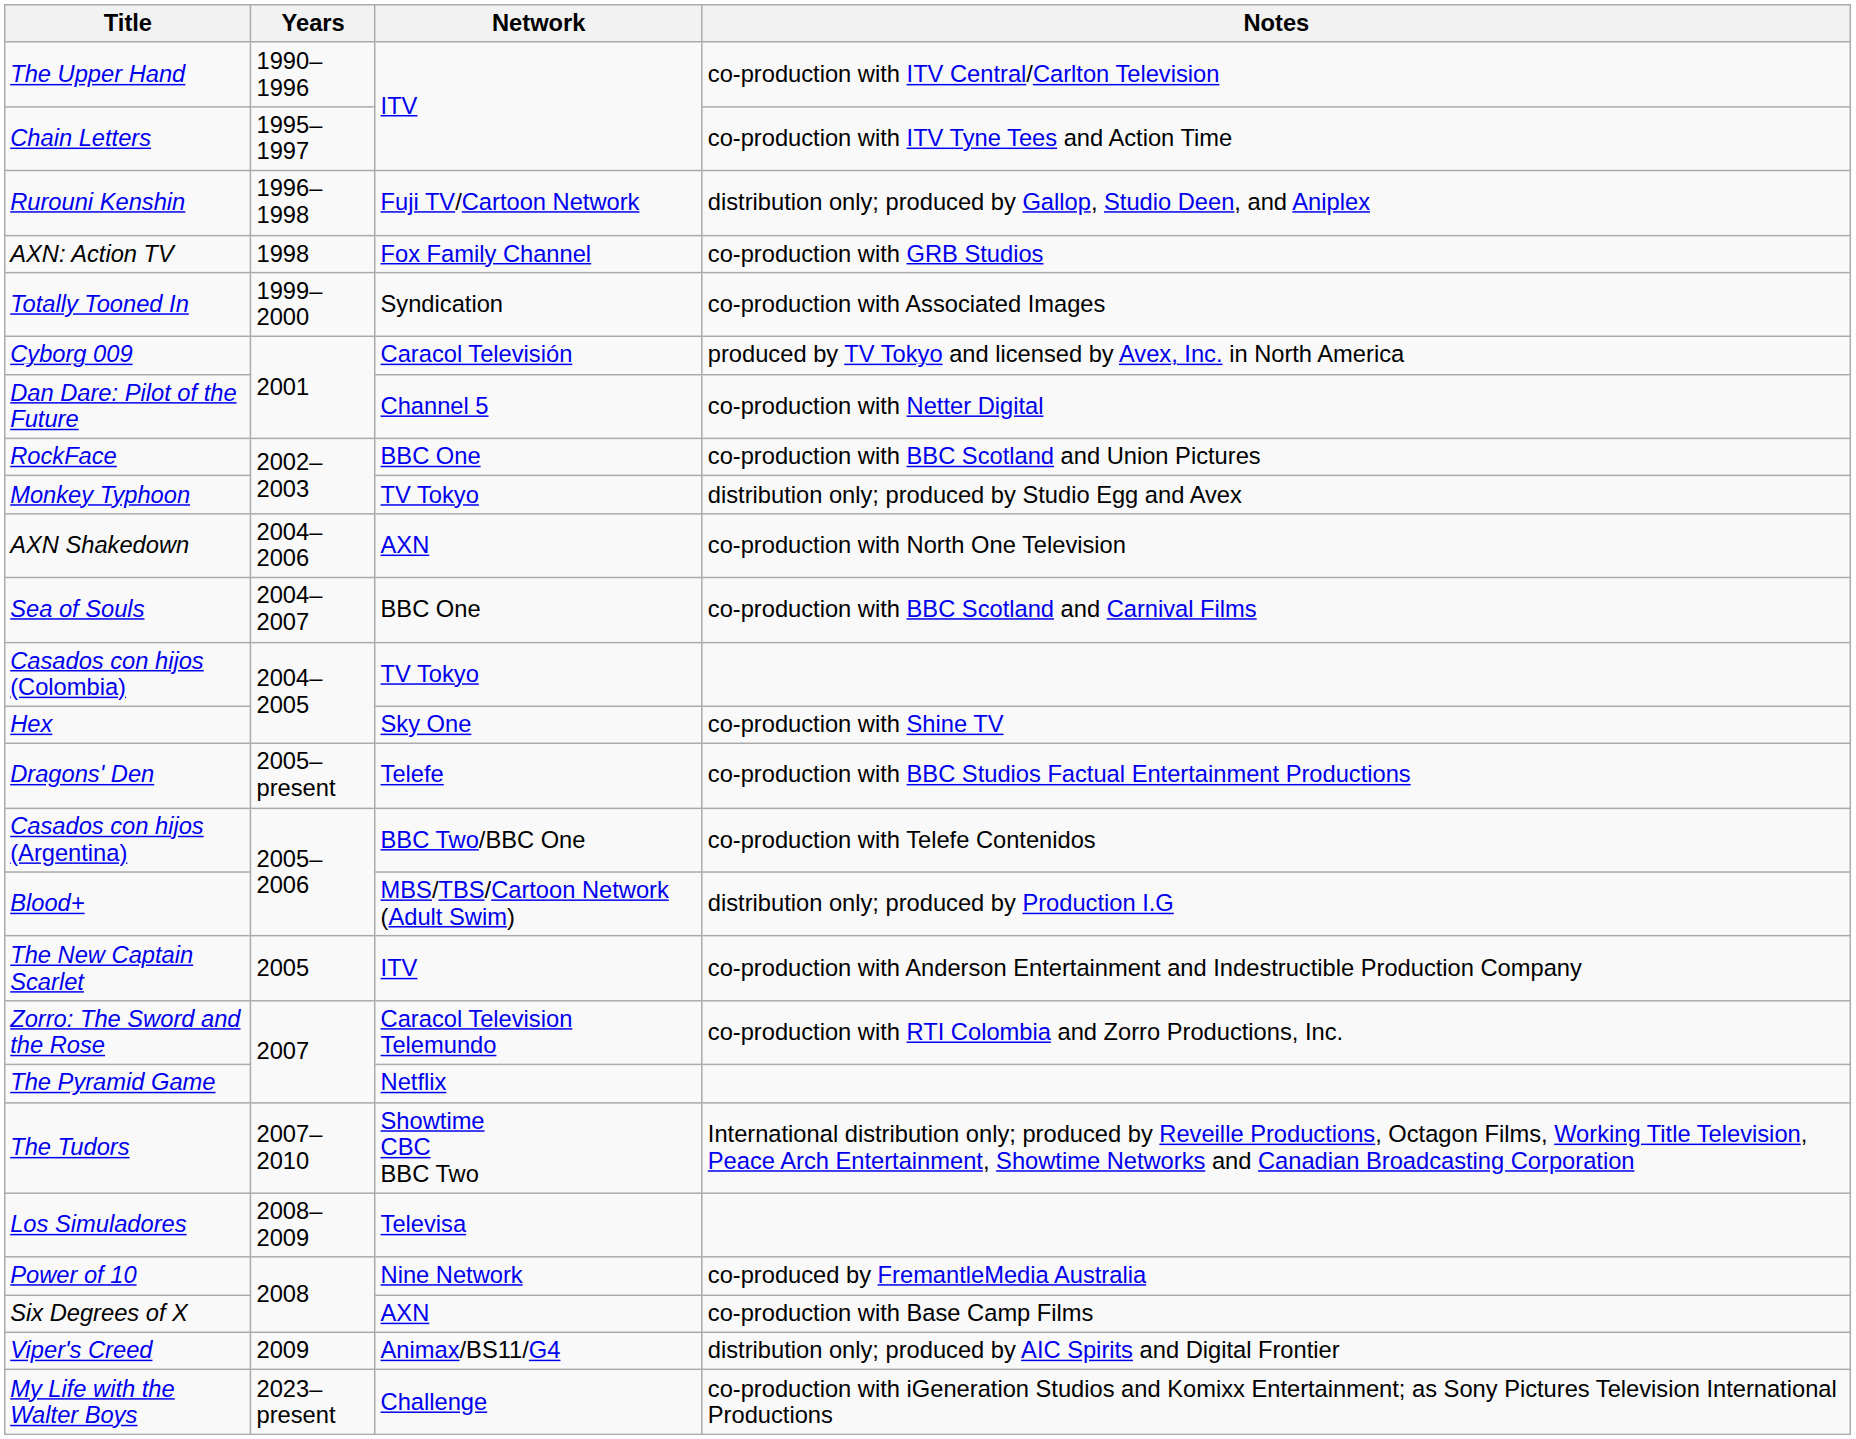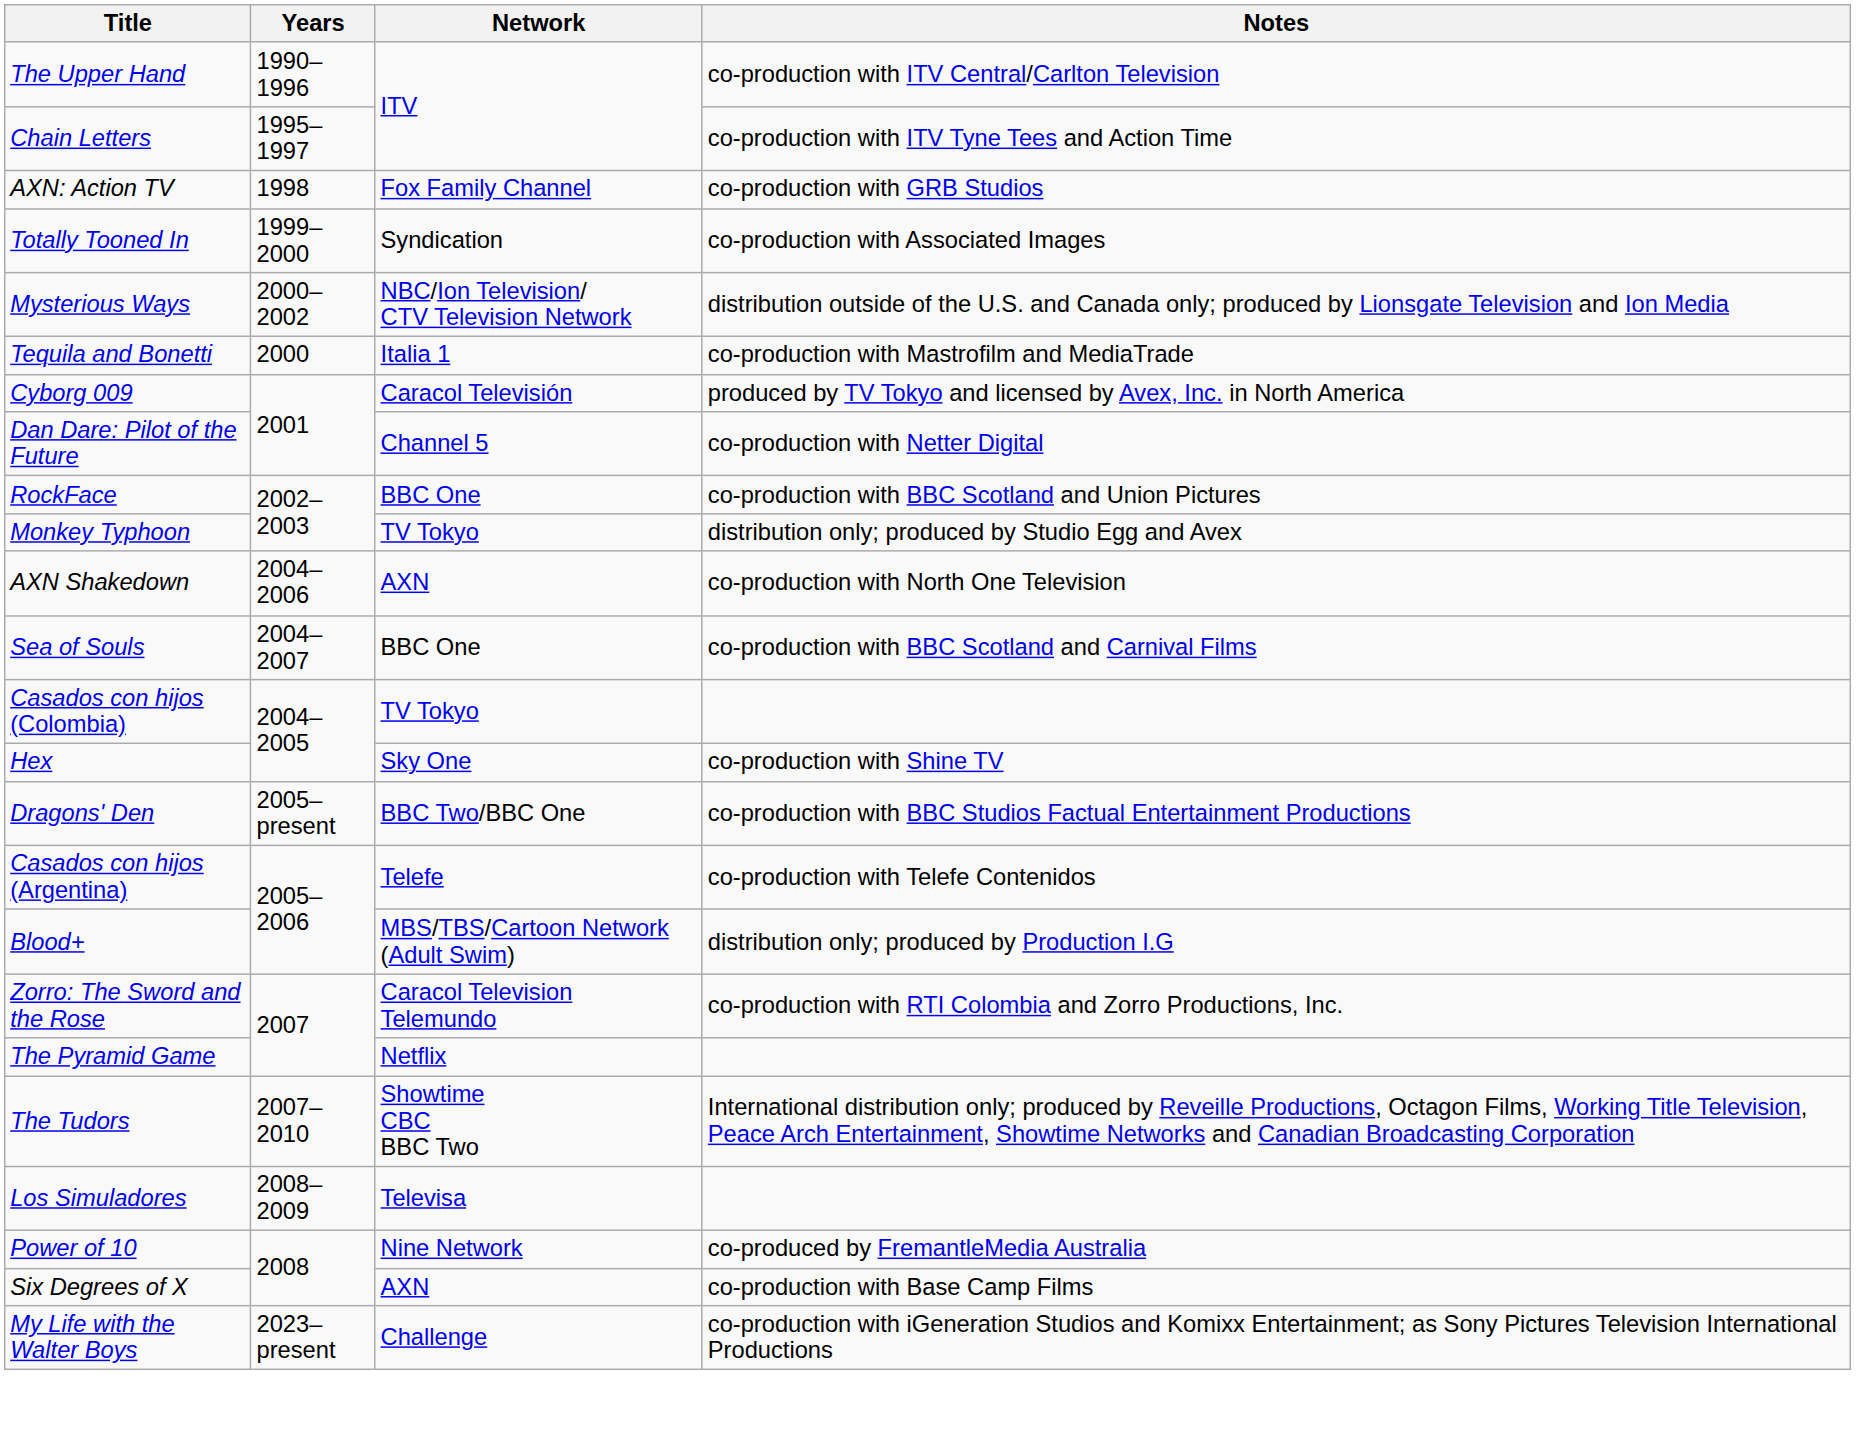- row: (98, 202)
+ row: (100, 304)
+ row: (111, 355)
(412, 775) Telefe -> (483, 813) BBC Two/BBC One
(483, 839) BBC Two/BBC One -> (412, 877) Telefe
- row: (102, 968)
- row: (81, 1350)
